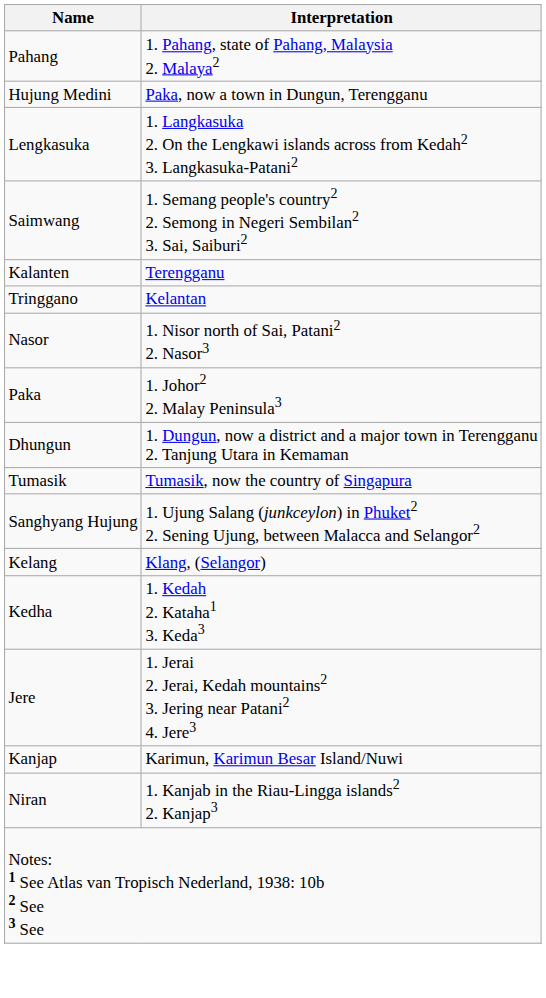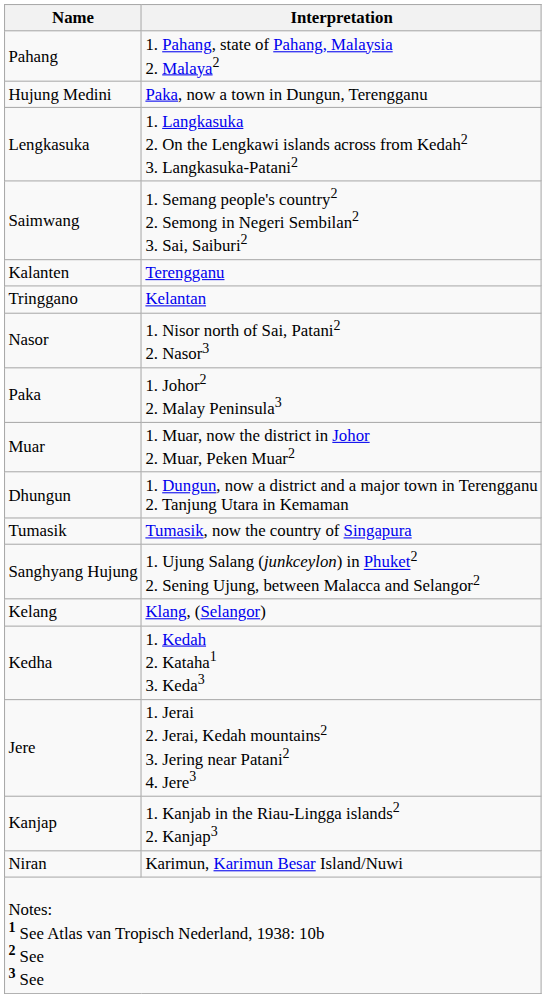+ row: (27, 447)
(274, 759) Karimun, Karimun Besar Island/Nuwi -> (273, 823) 1. Kanjab in the Riau-Lingga islands2 2. Kanjap3
(273, 799) 1. Kanjab in the Riau-Lingga islands2 2. Kanjap3 -> (274, 864) Karimun, Karimun Besar Island/Nuwi
